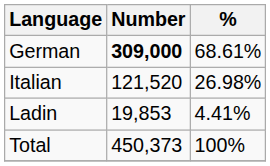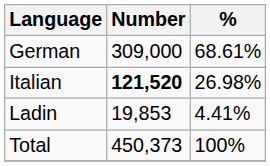(147, 51) bold -> (147, 51) normal
(147, 82) normal -> (147, 82) bold
